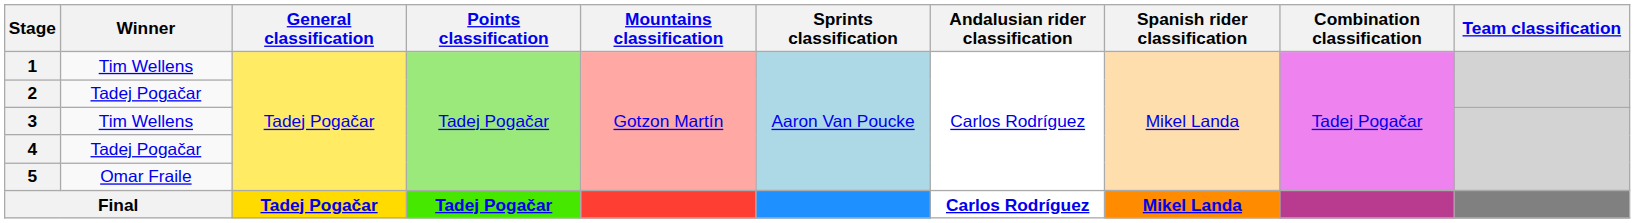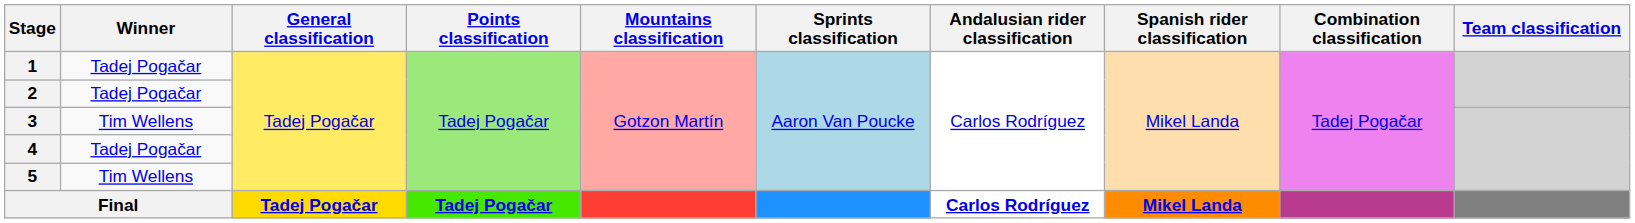(146, 66) Tim Wellens -> (146, 66) Tadej Pogačar
(146, 177) Omar Fraile -> (146, 177) Tim Wellens
